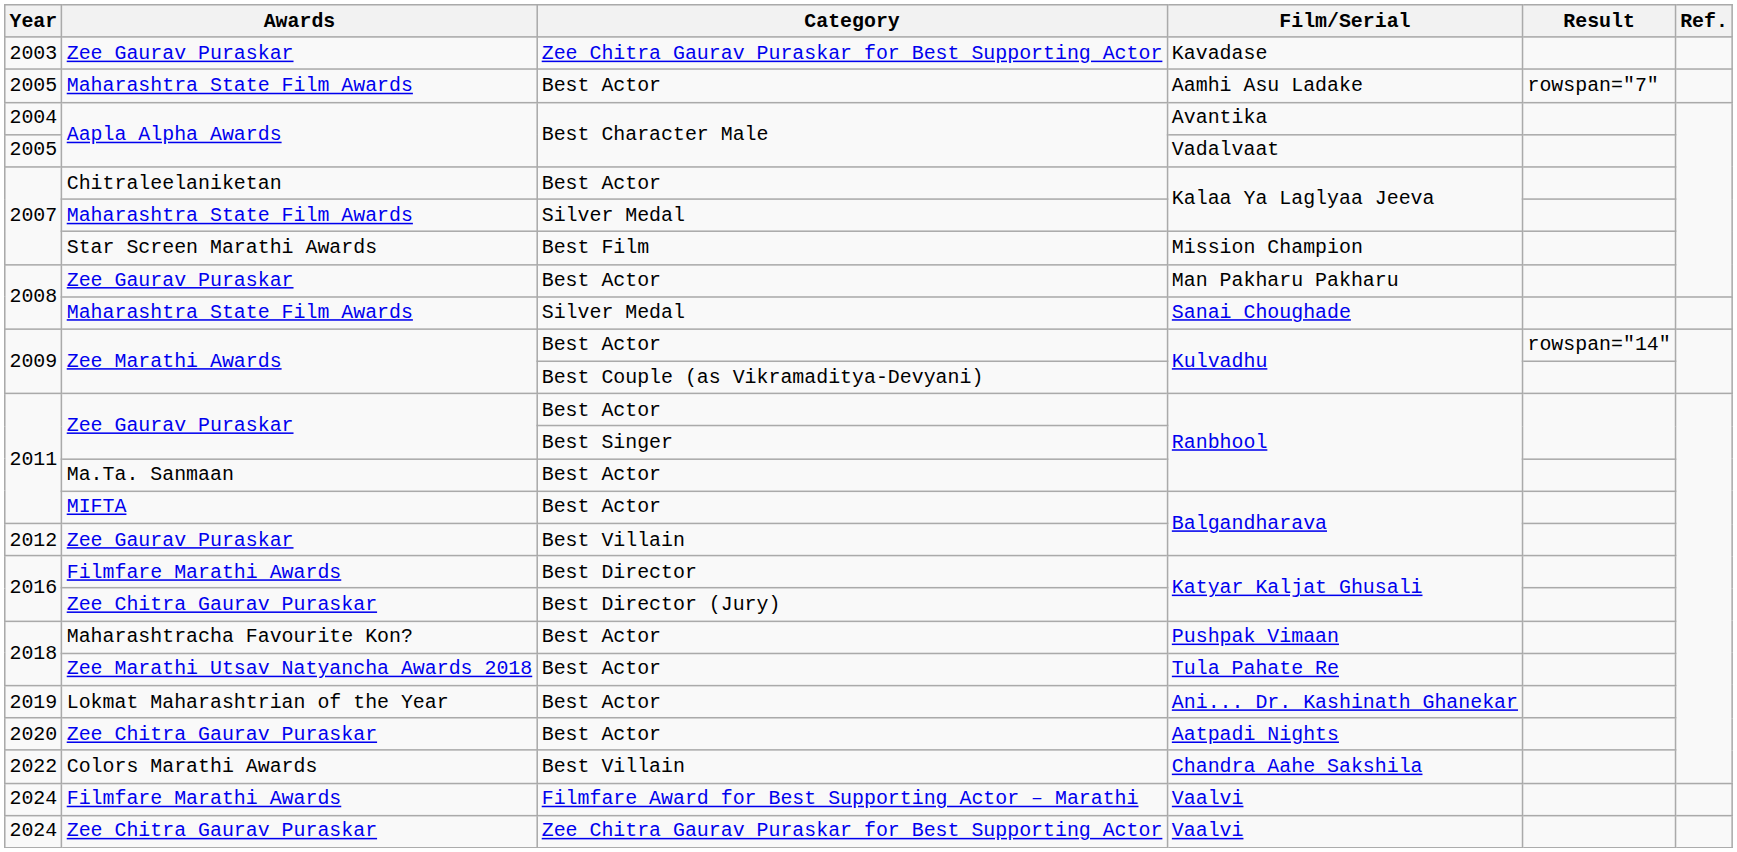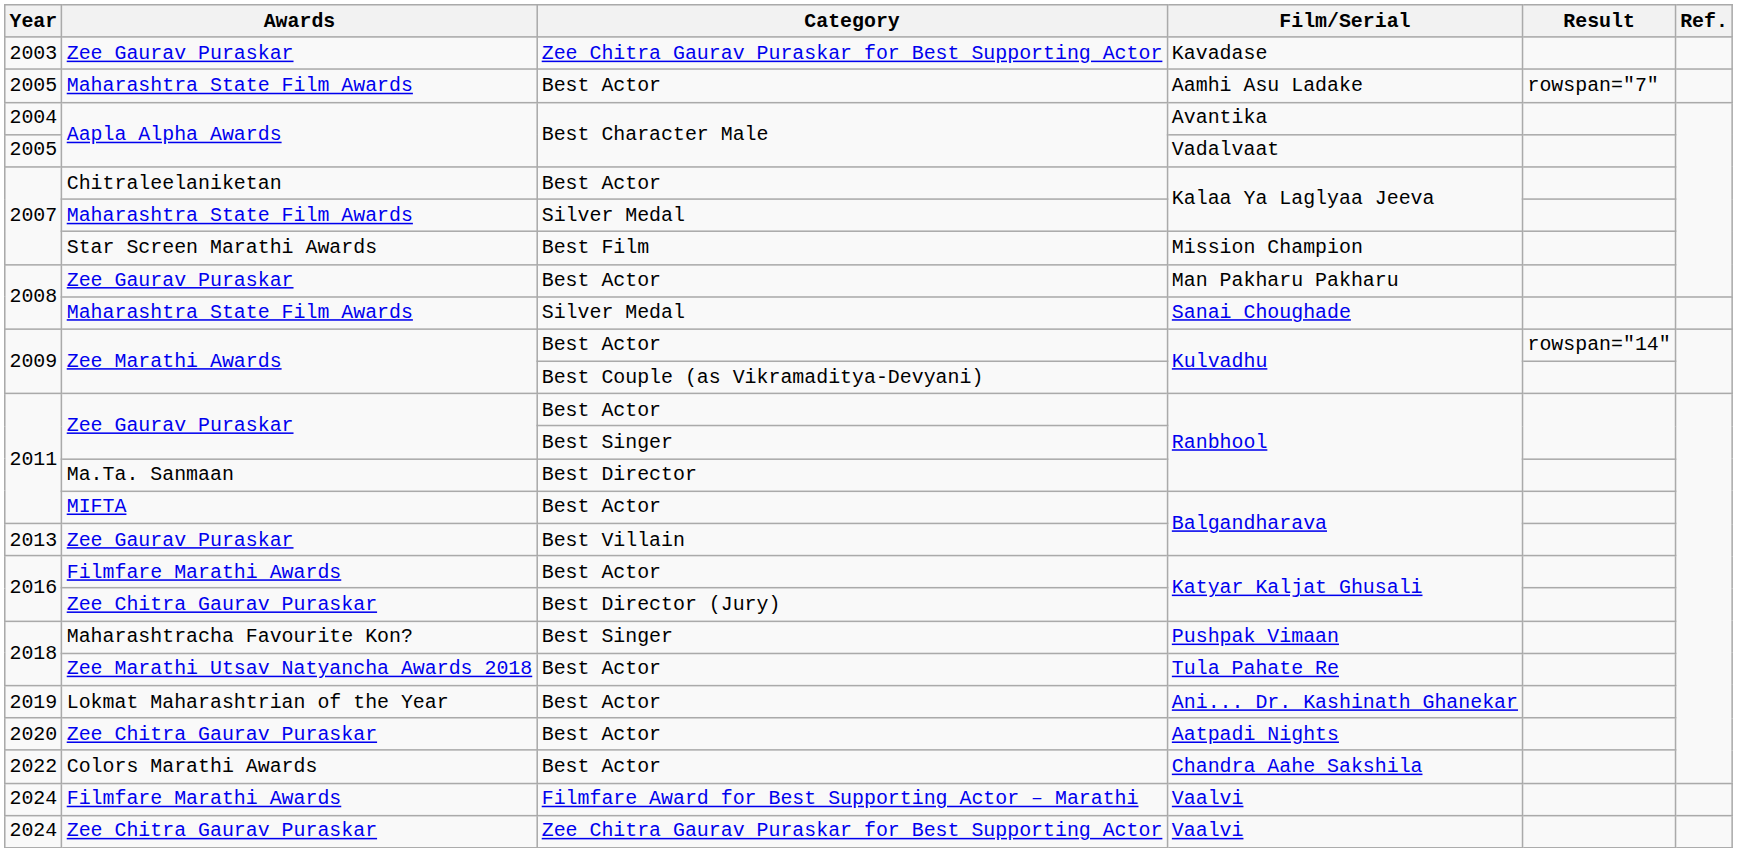(601, 475) Best Actor -> (619, 475) Best Director
(33, 540) 2012 -> (33, 540) 2013
(619, 572) Best Director -> (601, 572) Best Actor
(601, 637) Best Actor -> (607, 637) Best Singer
(613, 767) Best Villain -> (601, 767) Best Actor
